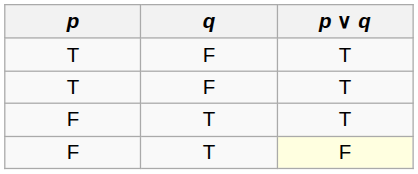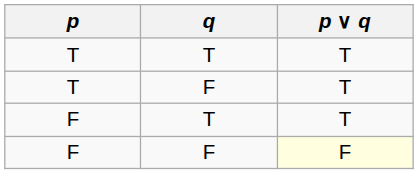(209, 54) F -> (209, 54) T
(209, 151) T -> (209, 151) F
